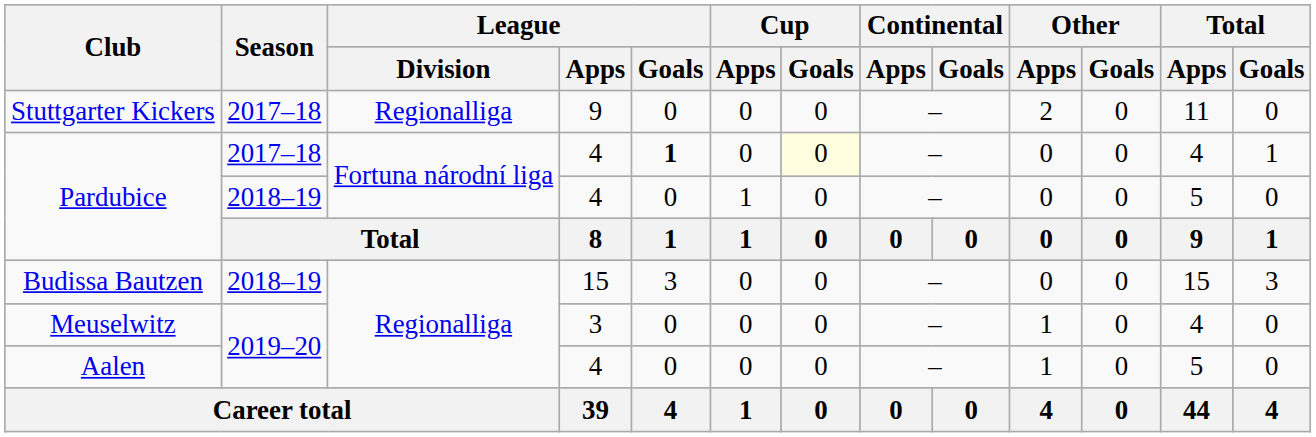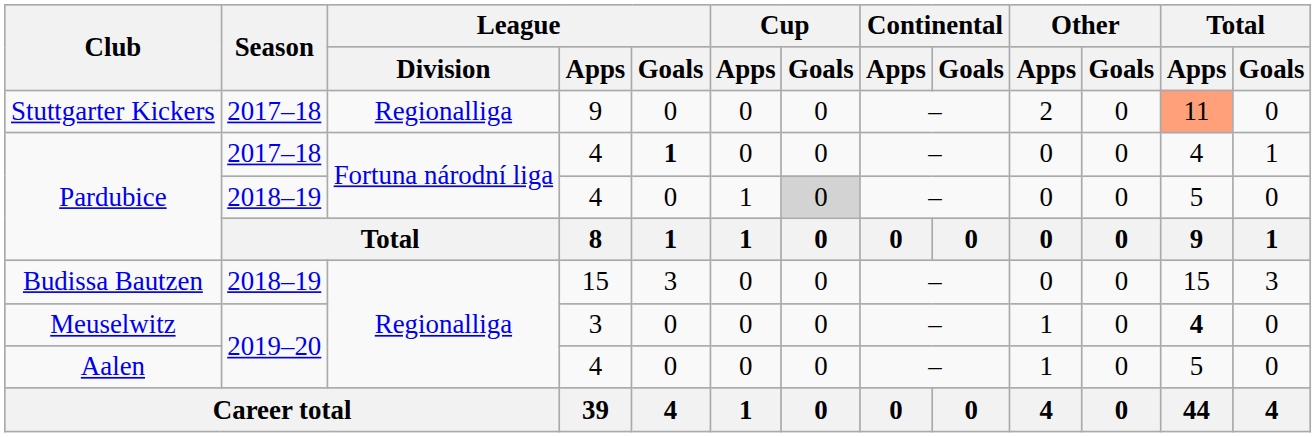(1197, 111) no background -> (1197, 111) lightsalmon background
(821, 153) lightyellow background -> (821, 153) no background
(821, 196) no background -> (821, 196) lightgrey background
(1197, 324) normal -> (1197, 324) bold
